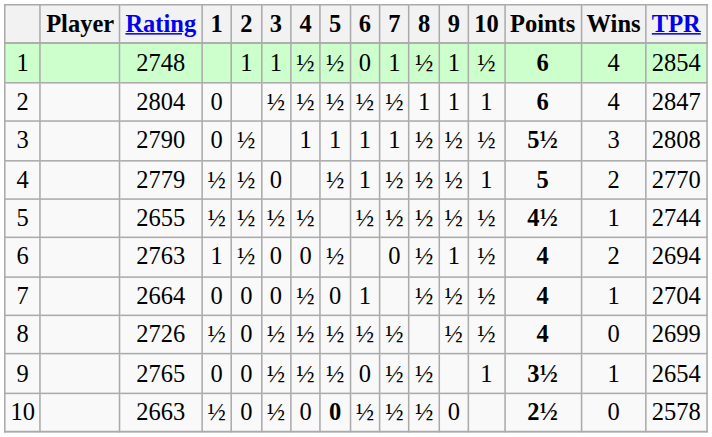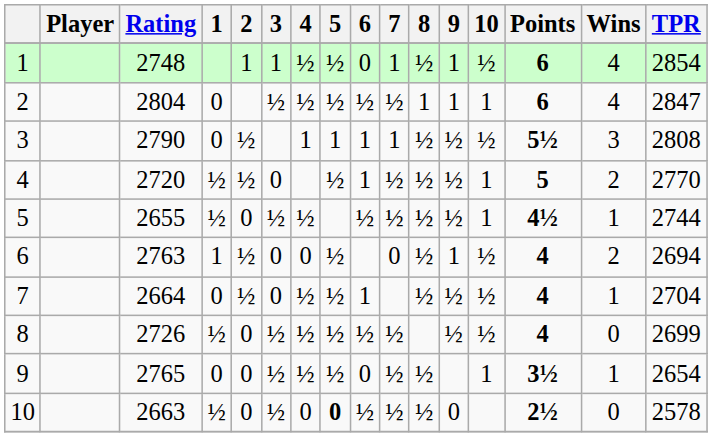(161, 179) 2779 -> (161, 179) 2720
(246, 218) ½ -> (246, 218) 0
(486, 218) ½ -> (486, 218) 1
(246, 295) 0 -> (246, 295) ½
(335, 295) 0 -> (335, 295) ½
